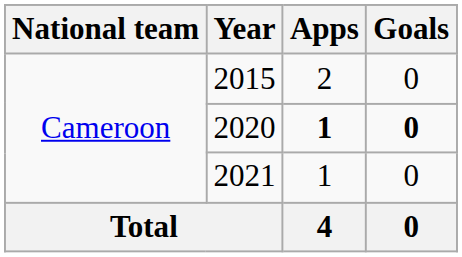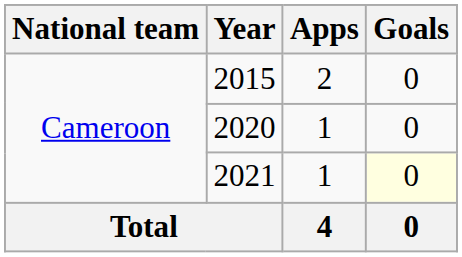(324, 127) bold -> (324, 127) normal
(411, 127) bold -> (411, 127) normal
(411, 176) no background -> (411, 176) lightyellow background
